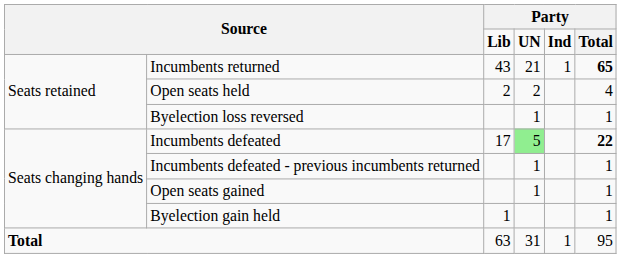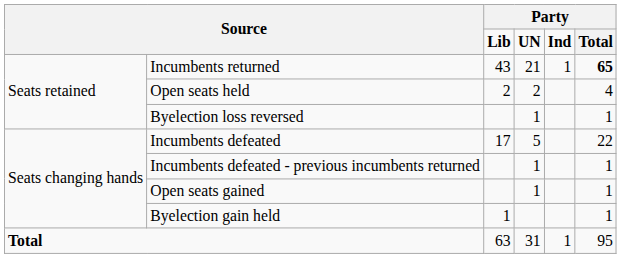(537, 141) lightgreen background -> (537, 141) no background
(605, 141) bold -> (605, 141) normal
